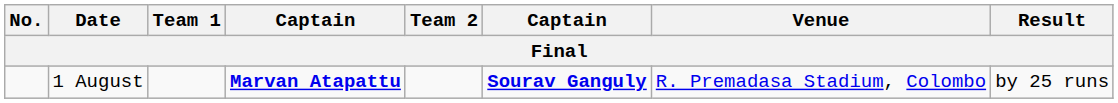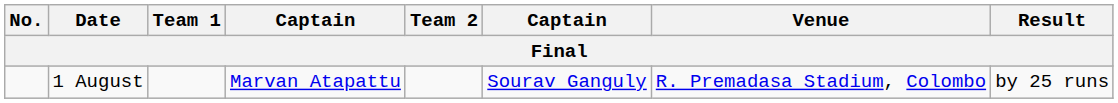(315, 82) bold -> (315, 82) normal
(567, 82) bold -> (567, 82) normal
